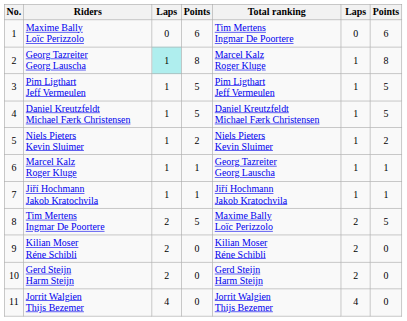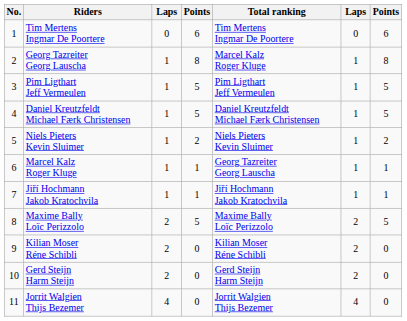(55, 33) Maxime Bally Loïc Perizzolo -> (65, 33) Tim Mertens Ingmar De Poortere
(167, 60) paleturquoise background -> (167, 60) no background
(65, 221) Tim Mertens Ingmar De Poortere -> (55, 221) Maxime Bally Loïc Perizzolo
